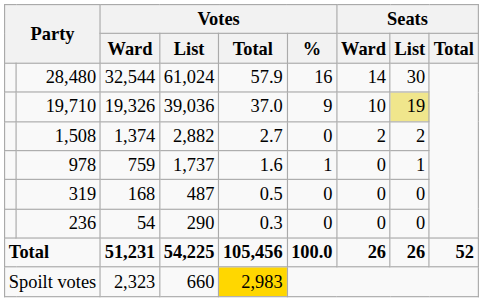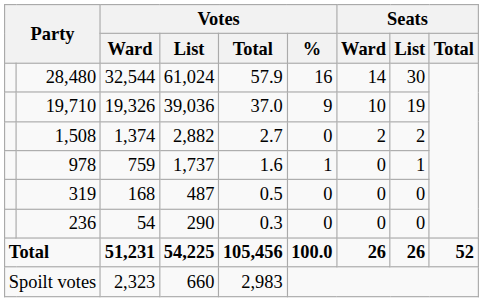(416, 106) khaki background -> (416, 106) no background
(262, 281) gold background -> (262, 281) no background
